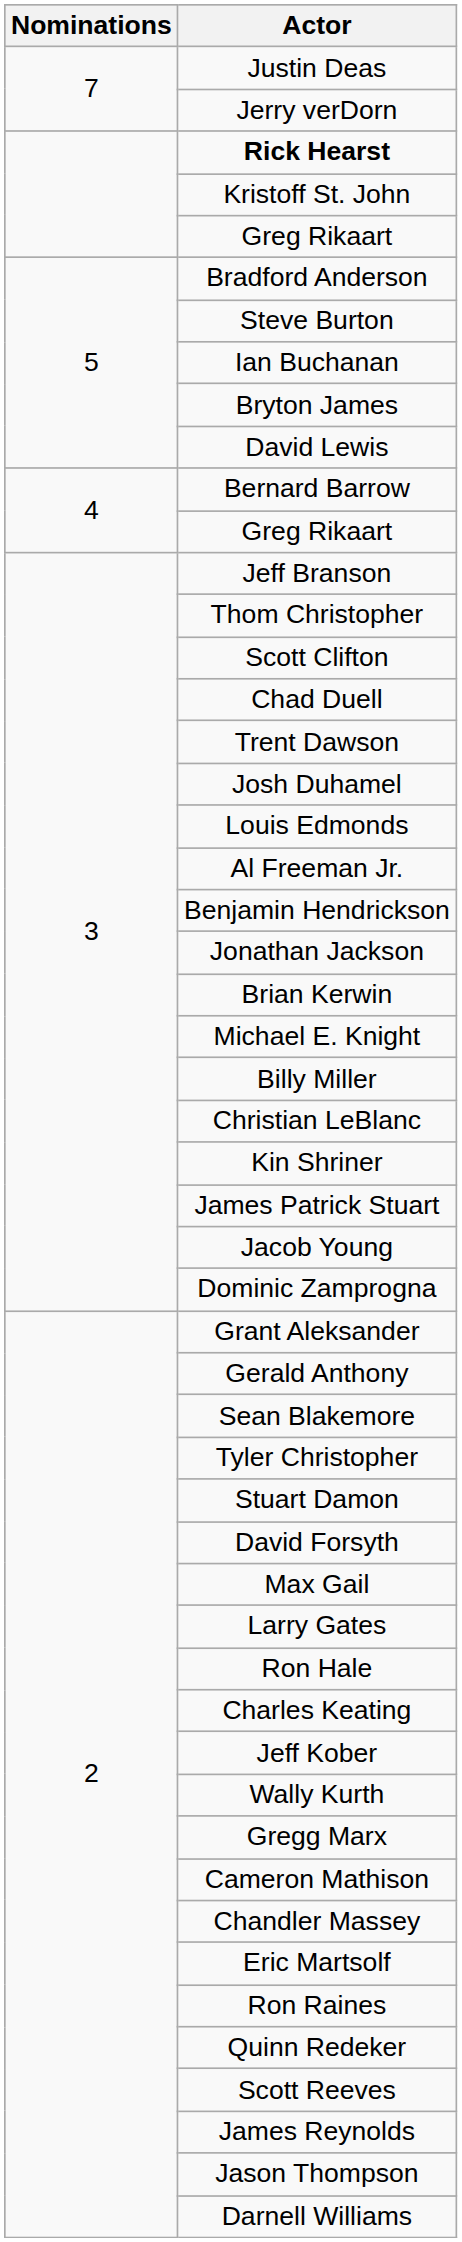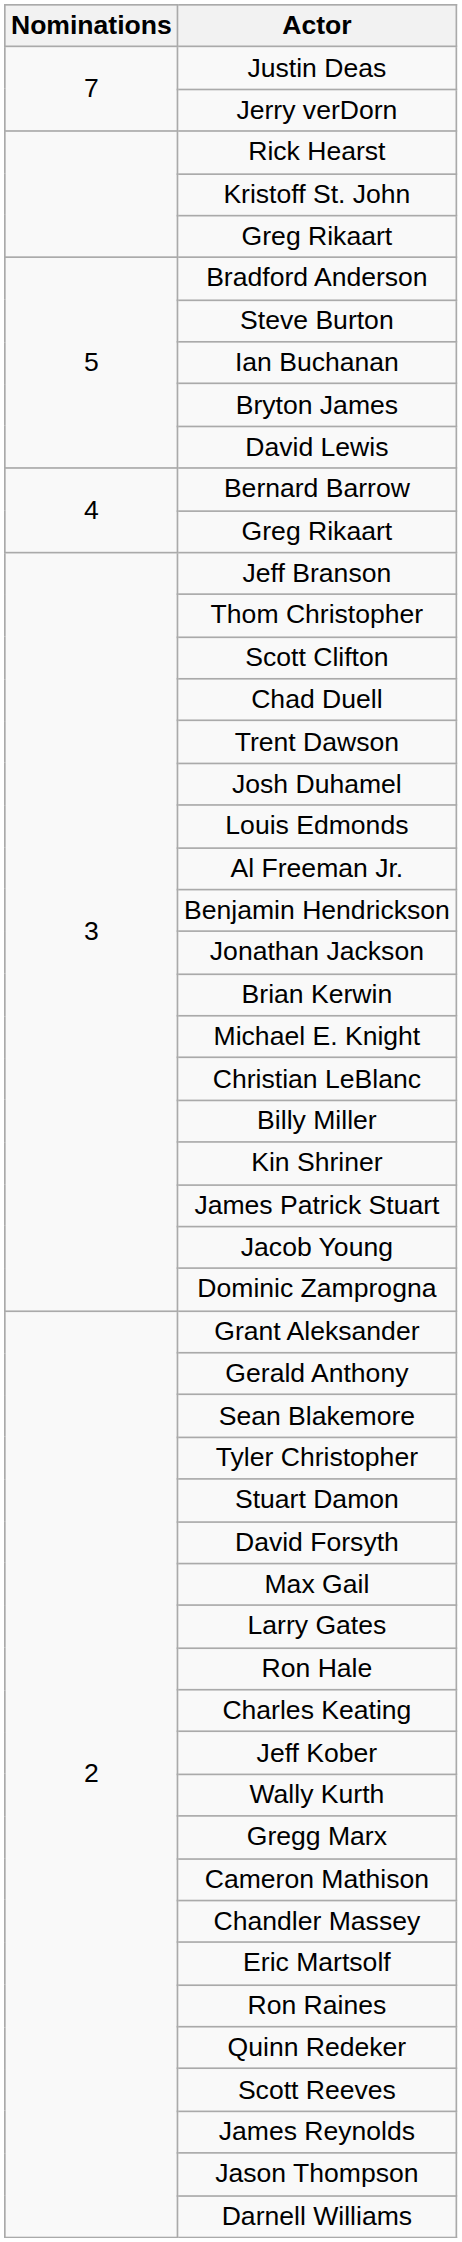(317, 151) bold -> (317, 151) normal
(317, 1078) Billy Miller -> (317, 1078) Christian LeBlanc
(317, 1120) Christian LeBlanc -> (317, 1120) Billy Miller
